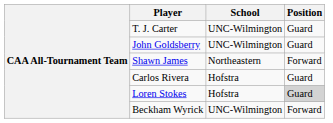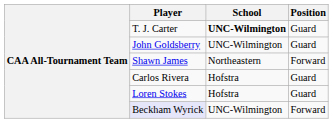(245, 28) normal -> (247, 28) bold
(300, 93) lightgrey background -> (303, 93) no background
(168, 110) no background -> (168, 110) lavender background
